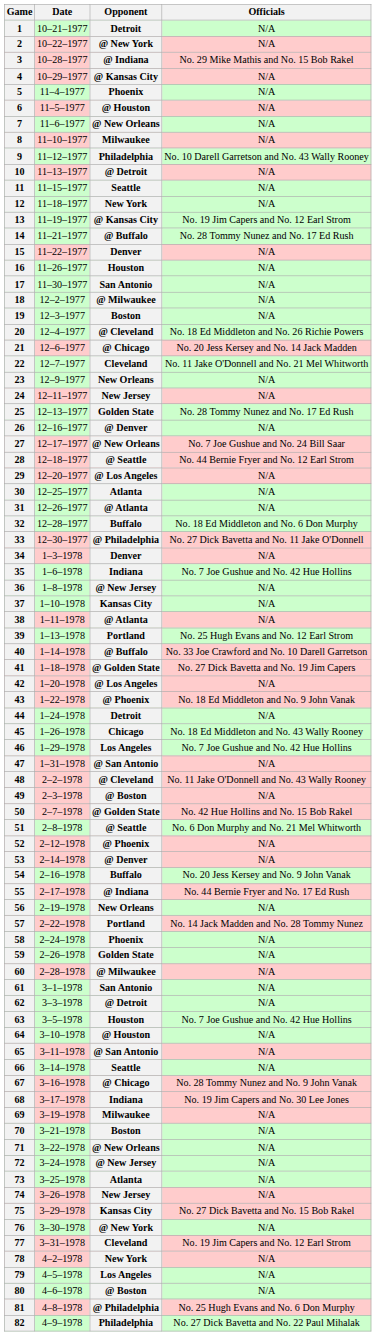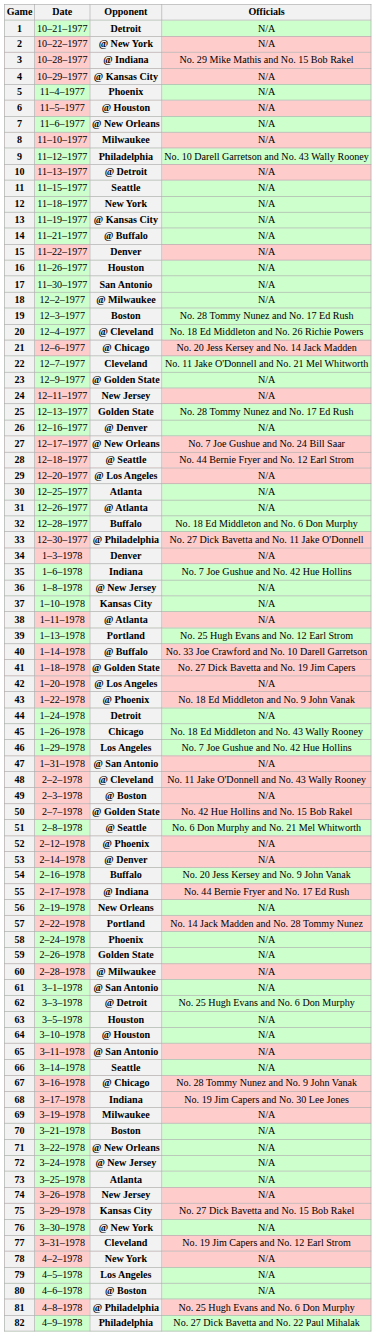(267, 220) No. 19 Jim Capers and No. 12 Earl Strom -> (267, 220) N/A
(267, 236) No. 28 Tommy Nunez and No. 17 Ed Rush -> (267, 236) N/A
(267, 316) N/A -> (267, 316) No. 28 Tommy Nunez and No. 17 Ed Rush
(126, 380) New Orleans -> (126, 380) @ Golden State
(126, 987) San Antonio -> (126, 987) @ San Antonio
(267, 1003) N/A -> (267, 1003) No. 25 Hugh Evans and No. 6 Don Murphy
(267, 1019) No. 7 Joe Gushue and No. 42 Hue Hollins -> (267, 1019) N/A
